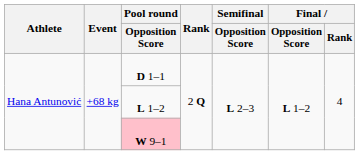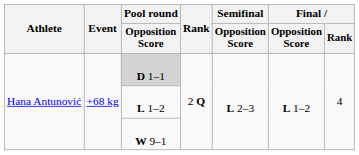(151, 76) no background -> (151, 76) lightgrey background
(151, 141) pink background -> (151, 141) no background
